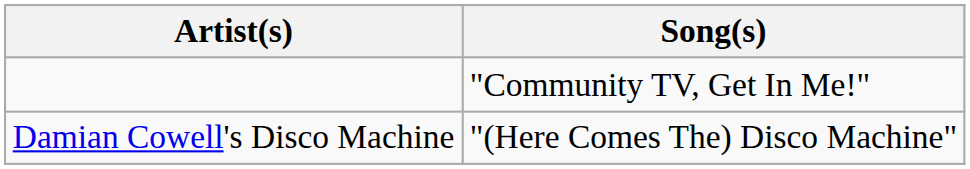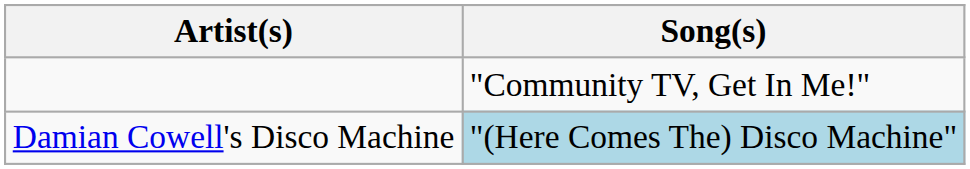(713, 137) no background -> (713, 137) lightblue background
